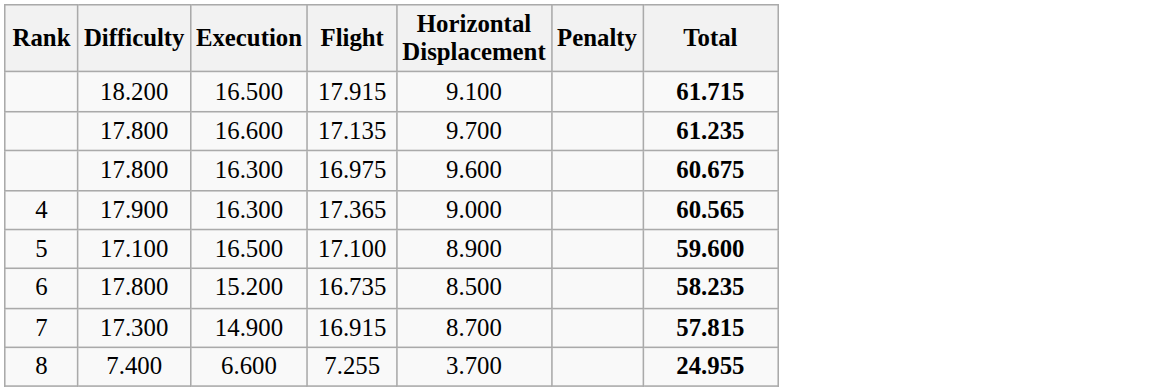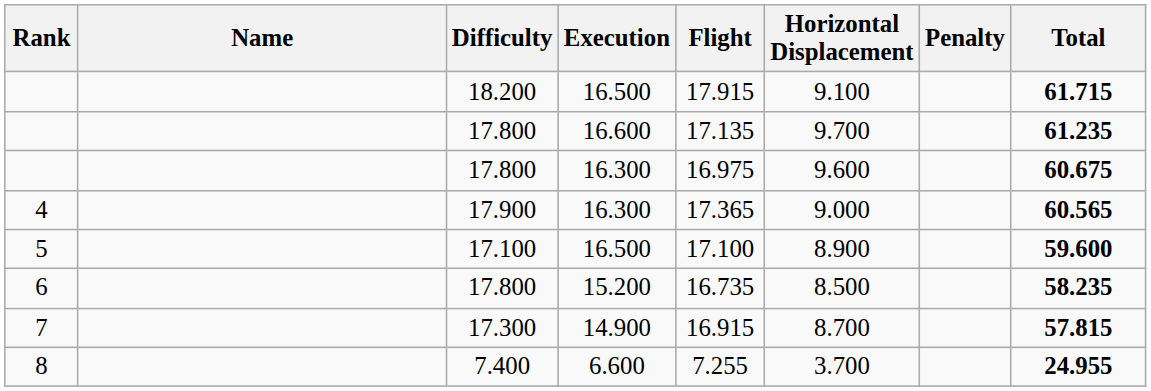+ column: (262, 38)
